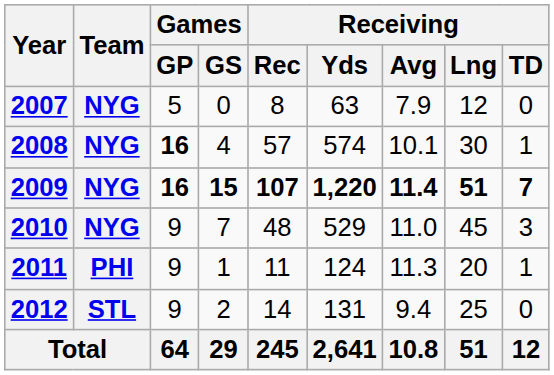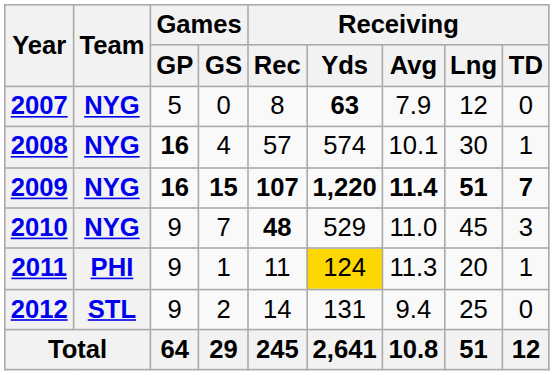(345, 106) normal -> (345, 106) bold
(277, 227) normal -> (277, 227) bold
(345, 268) no background -> (345, 268) gold background
